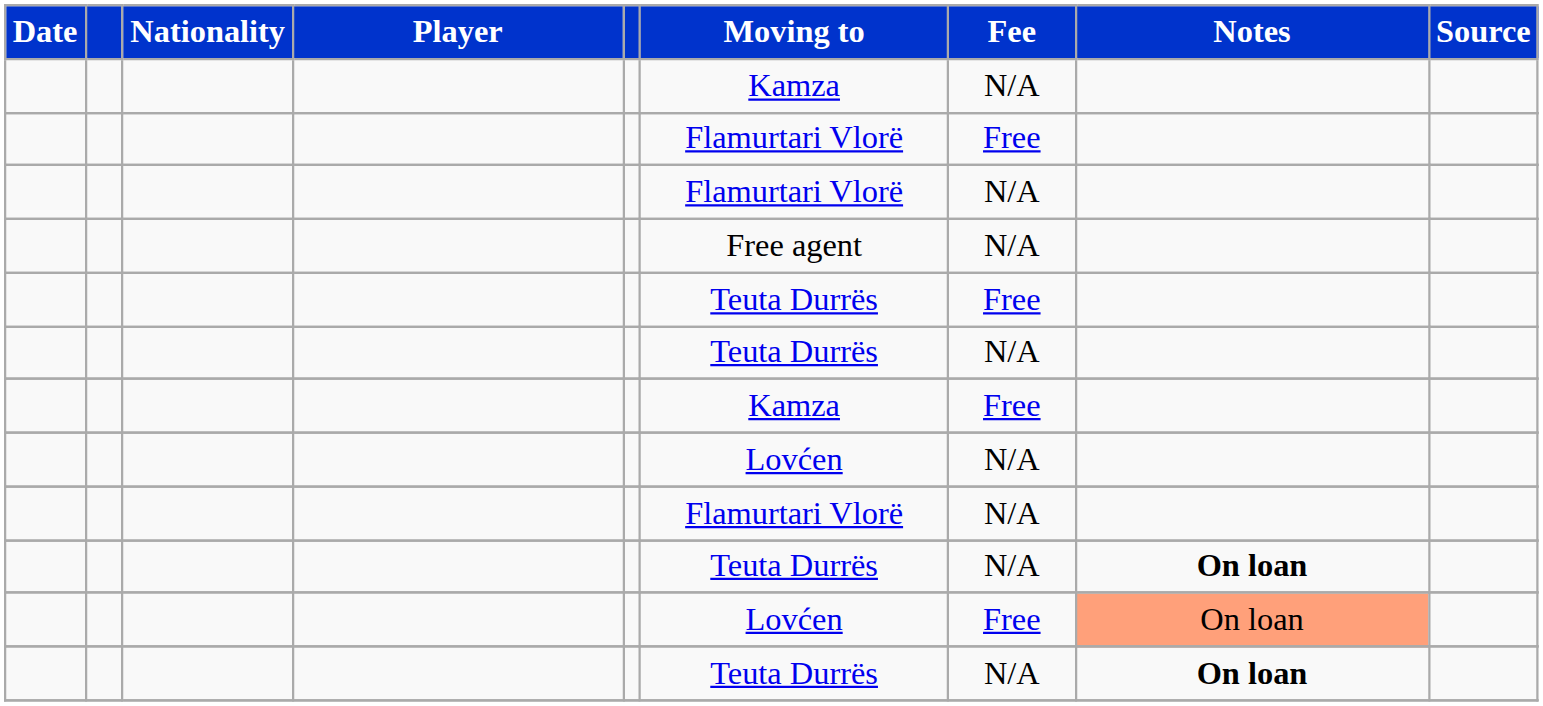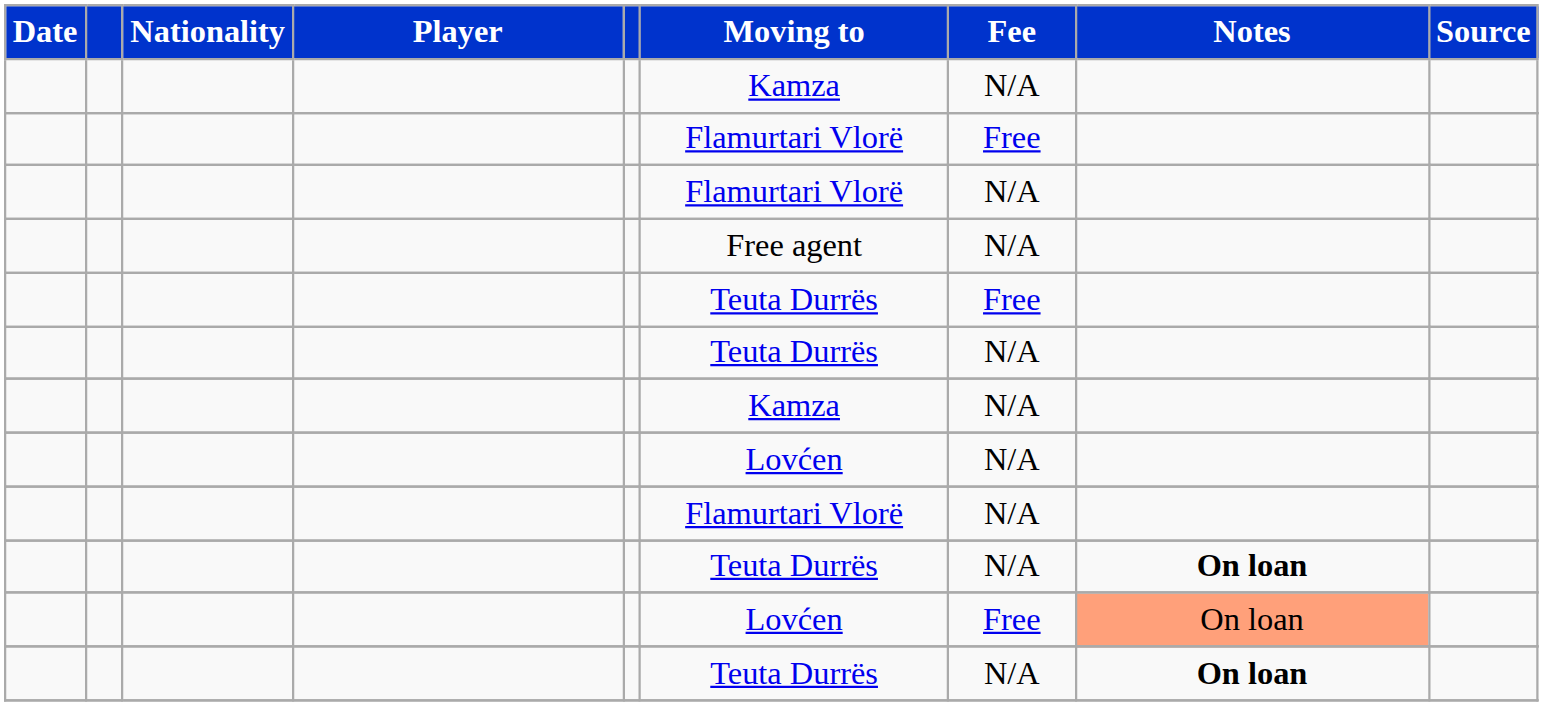(1012, 405) Free -> (1012, 405) N/A
